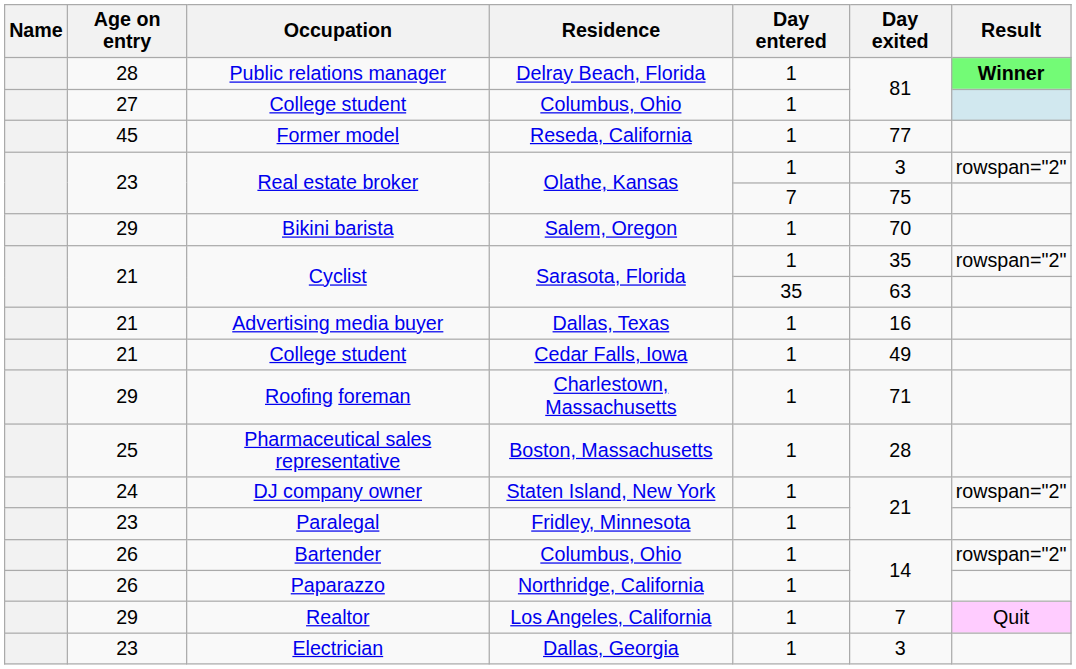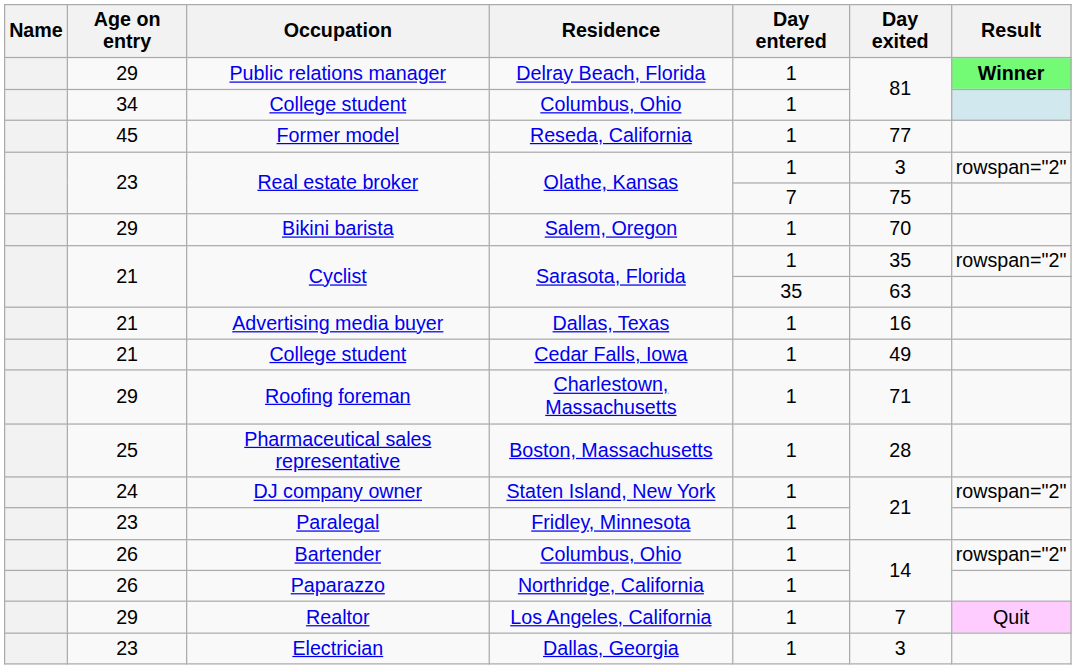(127, 73) 28 -> (127, 73) 29
(127, 104) 27 -> (127, 104) 34
